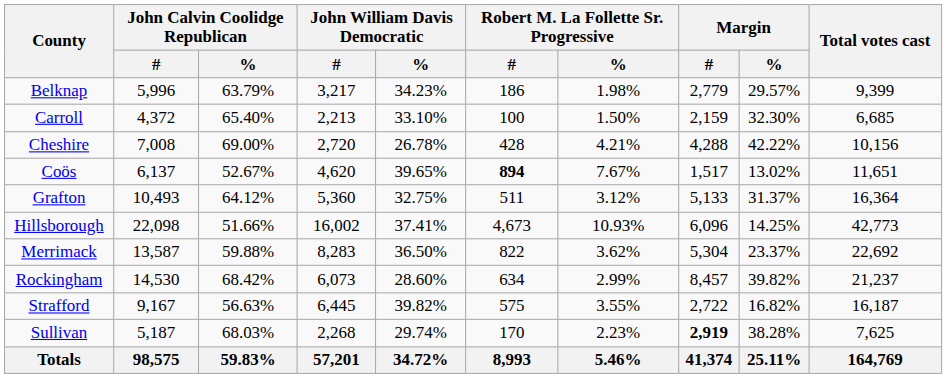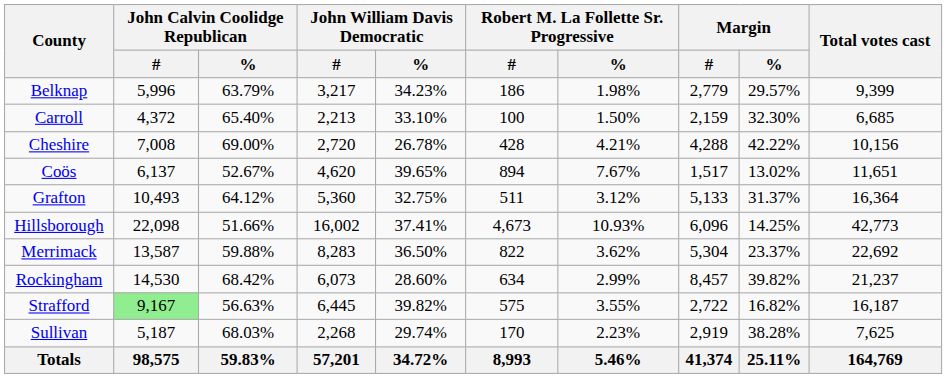(512, 171) bold -> (512, 171) normal
(156, 306) no background -> (156, 306) lightgreen background
(709, 332) bold -> (709, 332) normal
